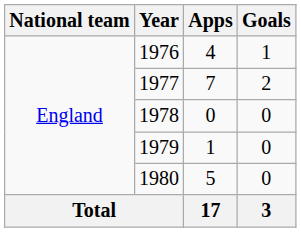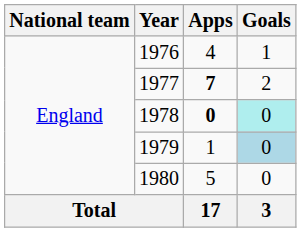(210, 83) normal -> (210, 83) bold
(210, 115) normal -> (210, 115) bold
(266, 115) no background -> (266, 115) paleturquoise background
(266, 147) no background -> (266, 147) lightblue background
